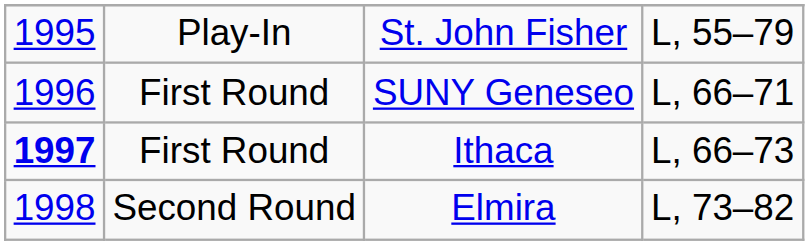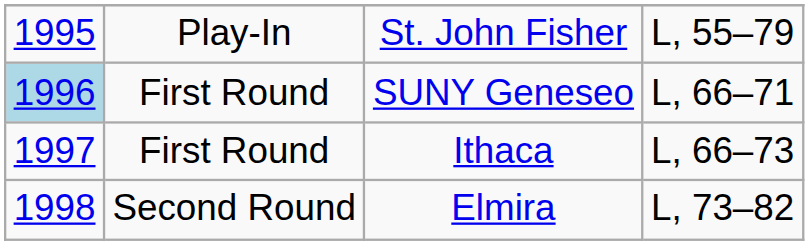(55, 92) no background -> (55, 92) lightblue background
(55, 150) bold -> (55, 150) normal
